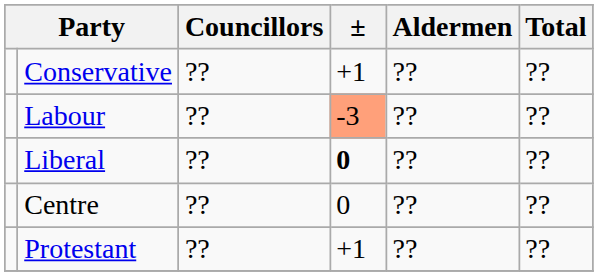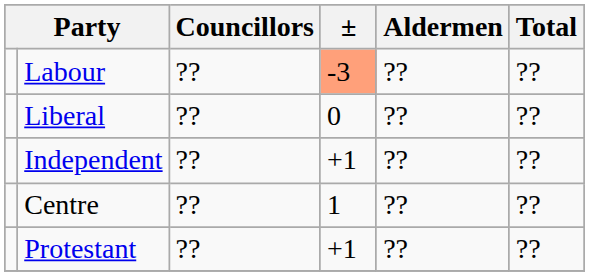- row: (98, 71)
(343, 159) bold -> (334, 115) normal
+ row: (93, 159)
(343, 204) 0 -> (334, 204) 1
